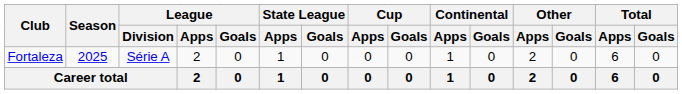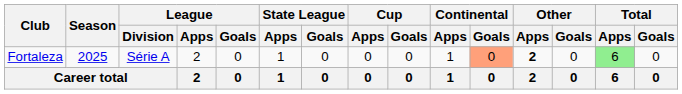(491, 57) no background -> (491, 57) lightsalmon background
(533, 57) normal -> (533, 57) bold
(615, 57) no background -> (615, 57) lightgreen background
